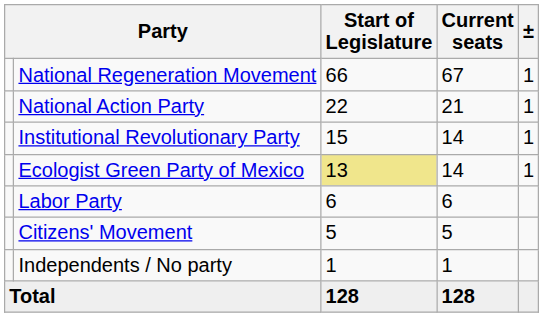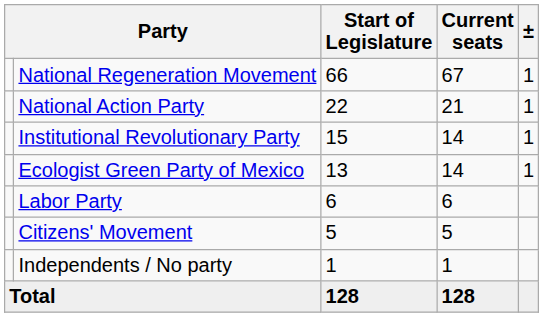(337, 169) khaki background -> (337, 169) no background
